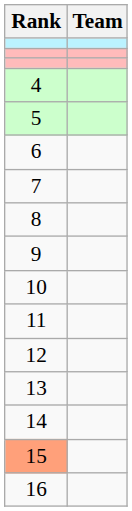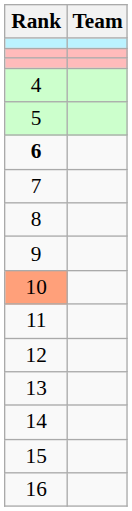(36, 152) normal -> (36, 152) bold
(36, 287) no background -> (36, 287) lightsalmon background
(36, 455) lightsalmon background -> (36, 455) no background
